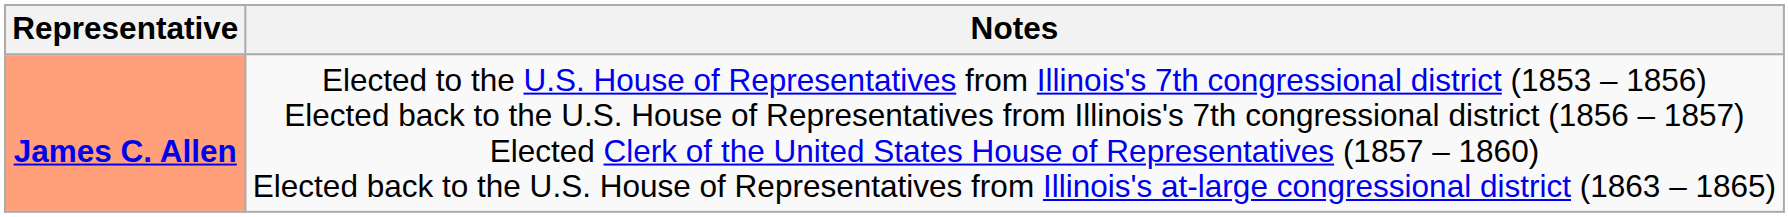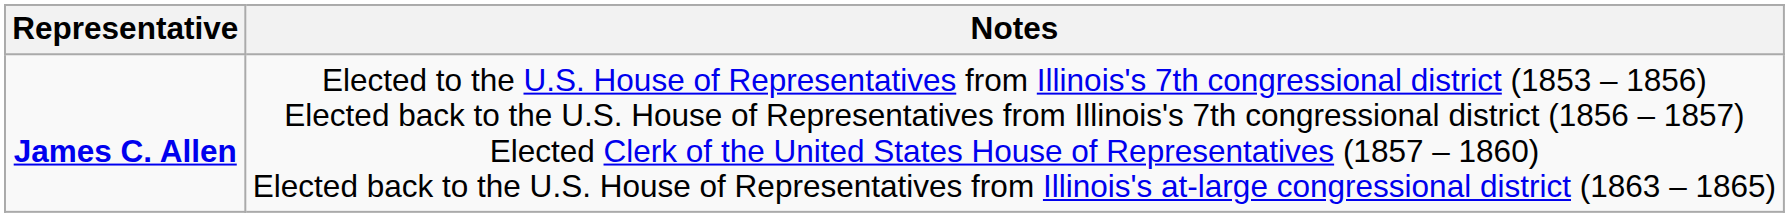(125, 150) lightsalmon background -> (125, 150) no background
